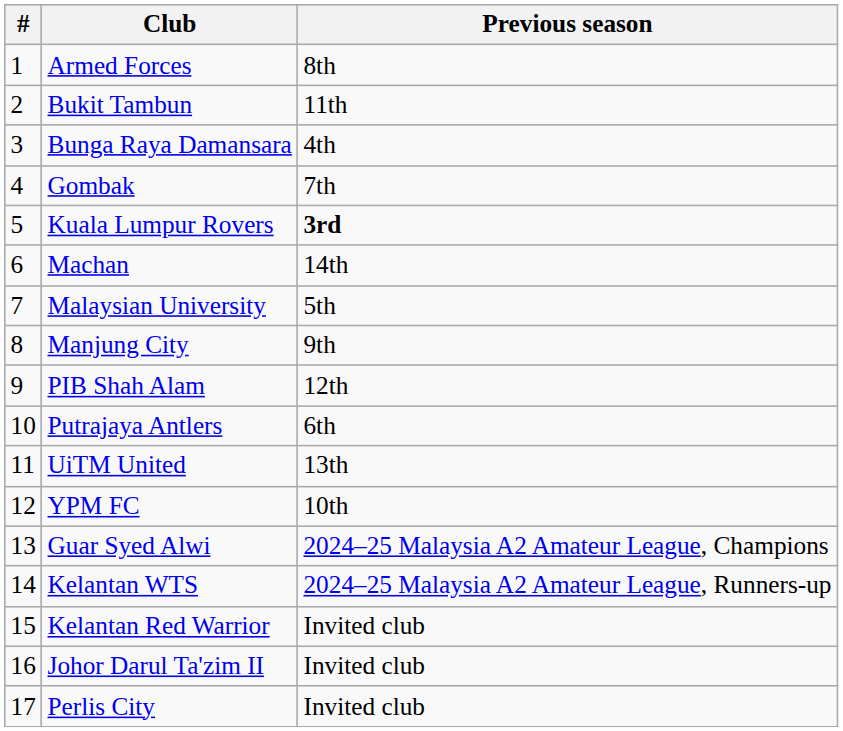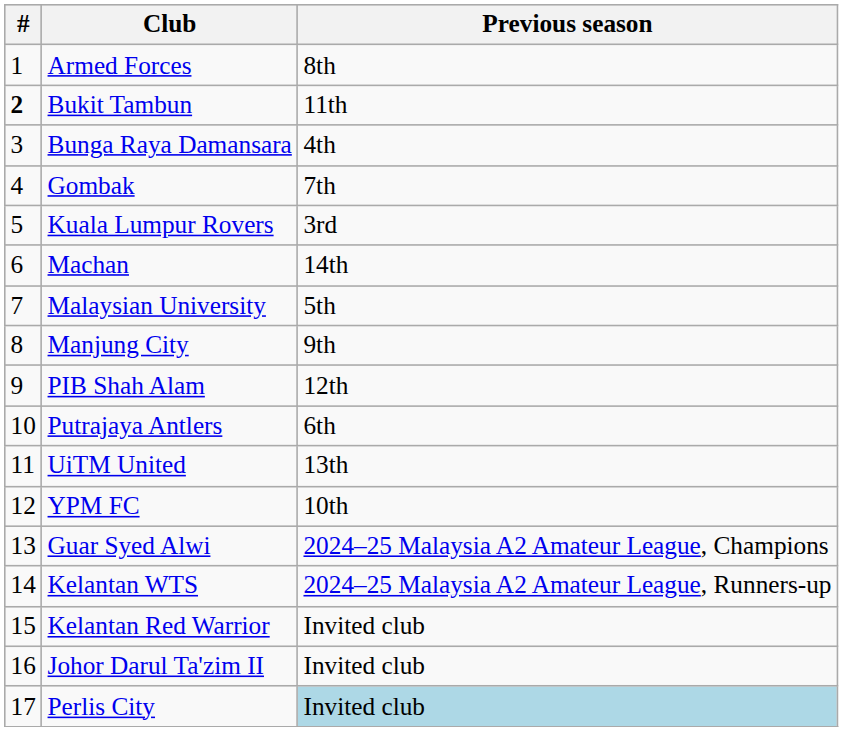(17, 104) normal -> (17, 104) bold
(322, 225) bold -> (320, 225) normal
(364, 706) no background -> (364, 706) lightblue background
